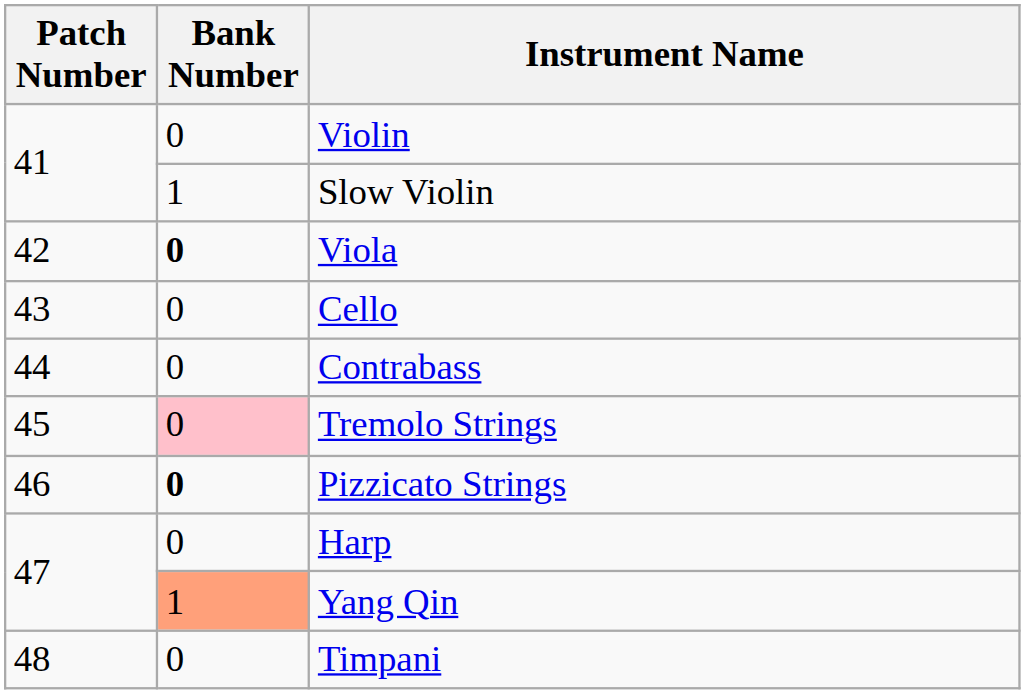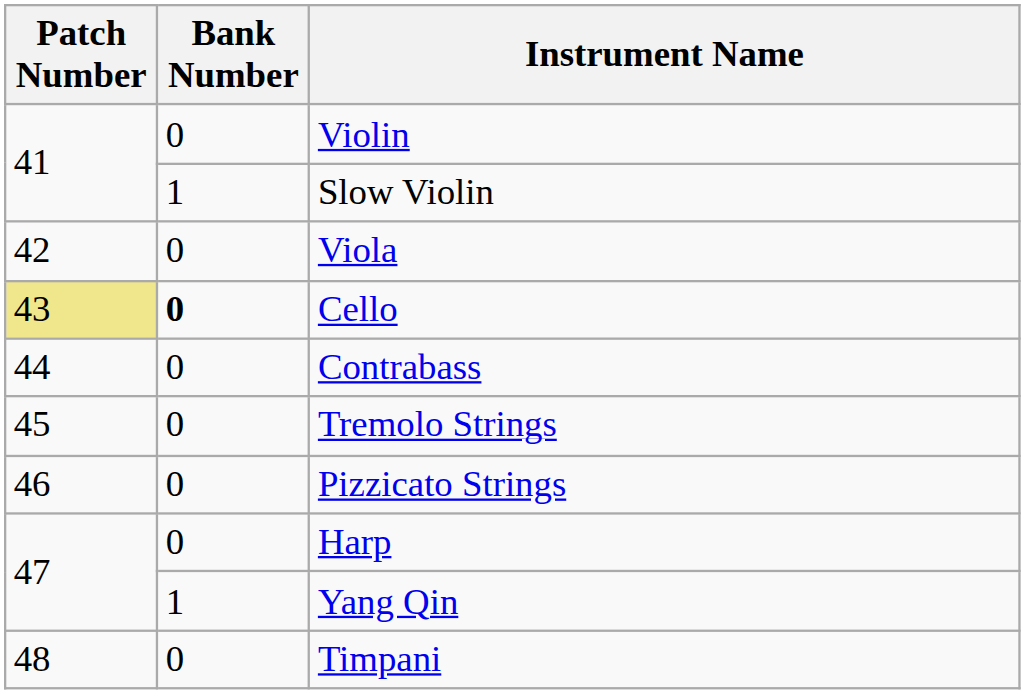(175, 250) bold -> (175, 250) normal
(32, 308) no background -> (32, 308) khaki background
(175, 308) normal -> (175, 308) bold
(175, 425) pink background -> (175, 425) no background
(175, 483) bold -> (175, 483) normal
(175, 600) lightsalmon background -> (175, 600) no background
